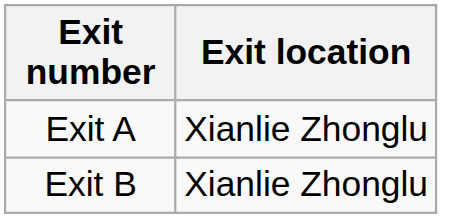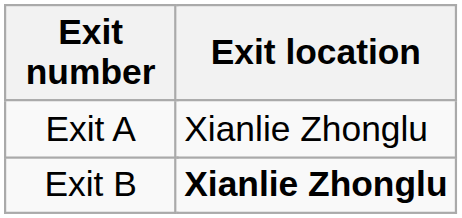(306, 184) normal -> (316, 184) bold
